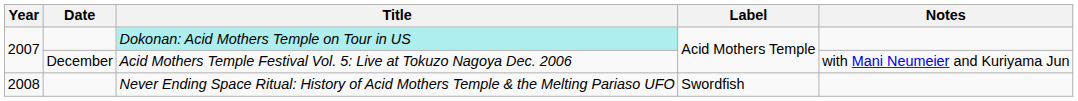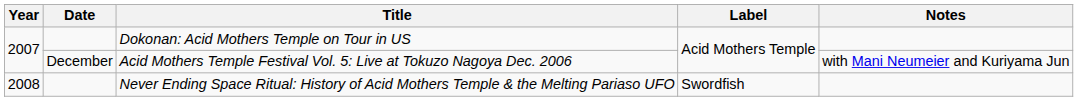(265, 38) paleturquoise background -> (265, 38) no background
